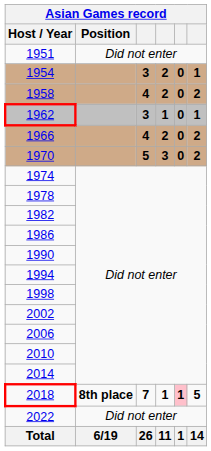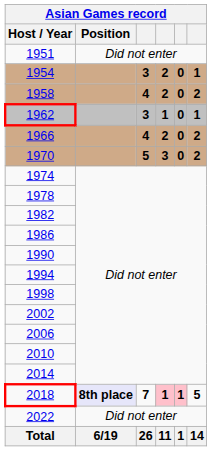(106, 395) no background -> (106, 395) lavender background
(165, 395) no background -> (165, 395) pink background
